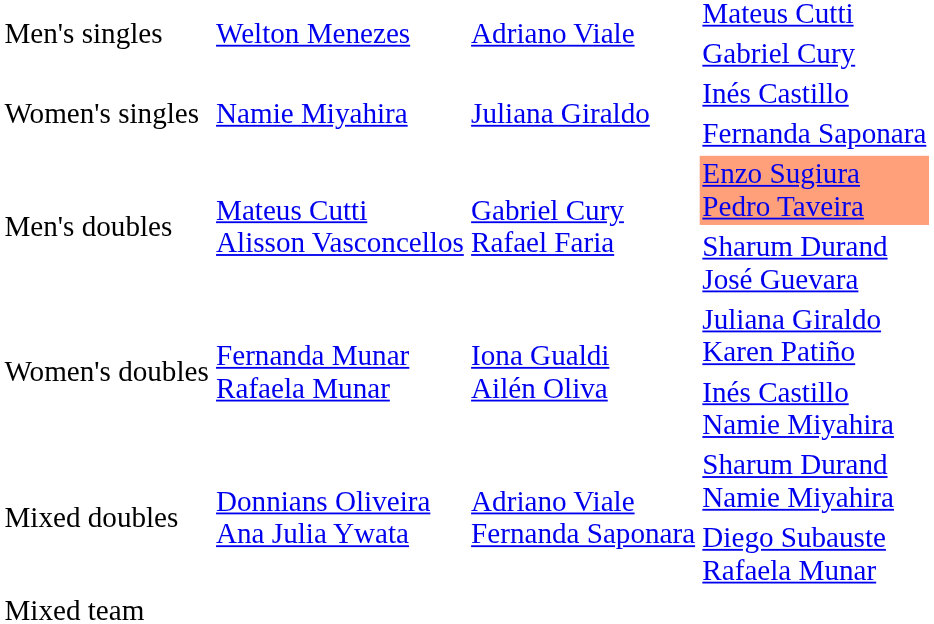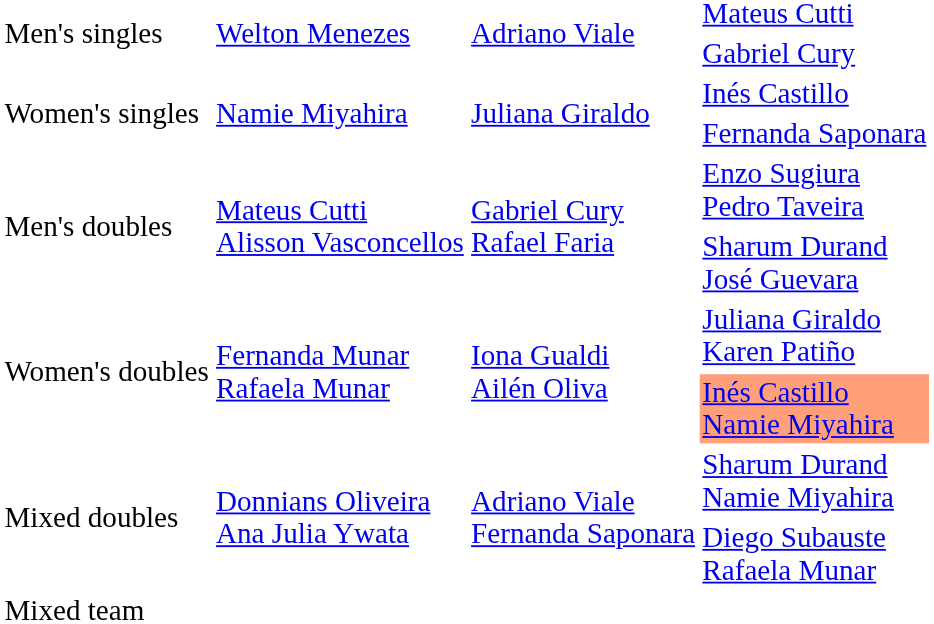(783, 189) lightsalmon background -> (783, 189) no background
(798, 408) no background -> (798, 408) lightsalmon background
